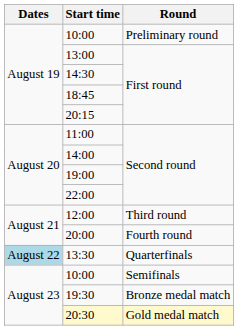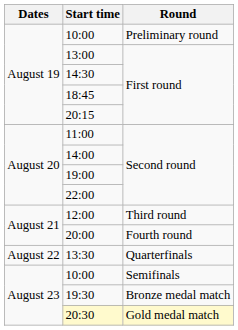(33, 255) lightblue background -> (33, 255) no background
